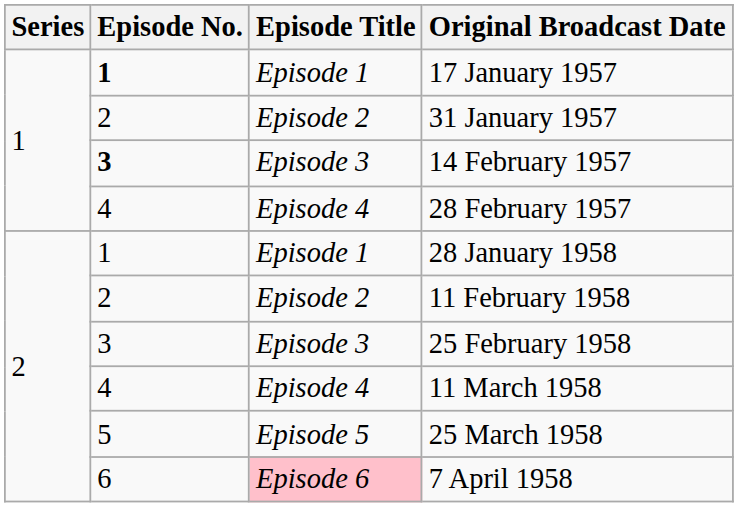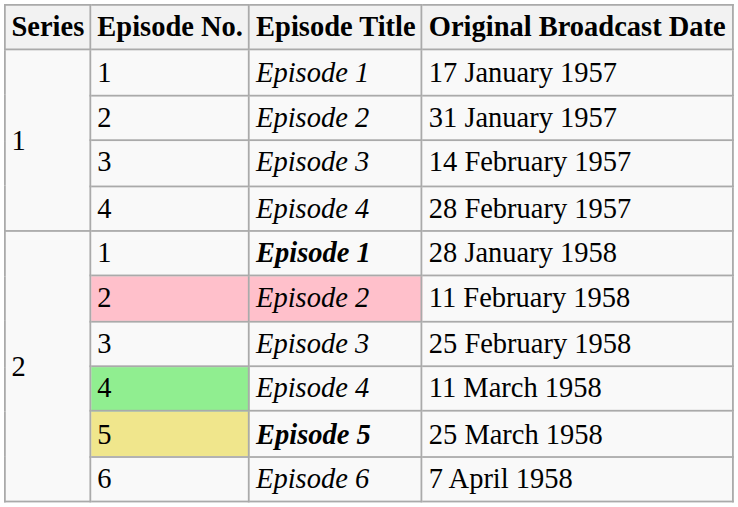(104, 72) bold -> (104, 72) normal
(104, 162) bold -> (104, 162) normal
(313, 252) normal -> (313, 252) bold
(104, 298) no background -> (104, 298) pink background
(313, 298) no background -> (313, 298) pink background
(104, 388) no background -> (104, 388) lightgreen background
(104, 433) no background -> (104, 433) khaki background
(313, 433) normal -> (313, 433) bold
(313, 478) pink background -> (313, 478) no background
